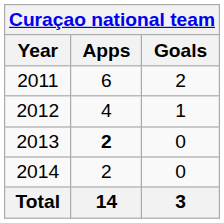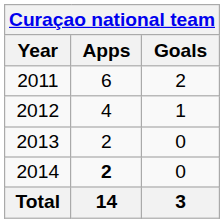(106, 141) bold -> (106, 141) normal
(106, 171) normal -> (106, 171) bold
